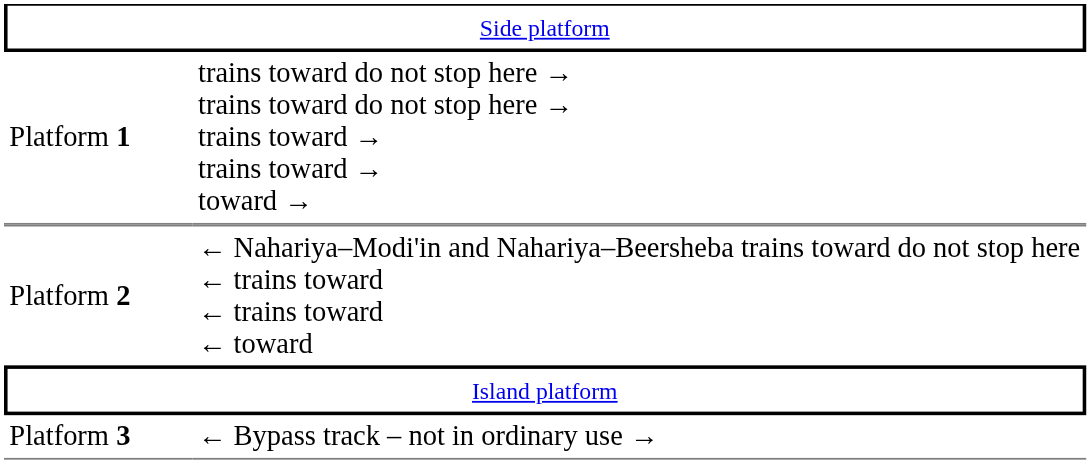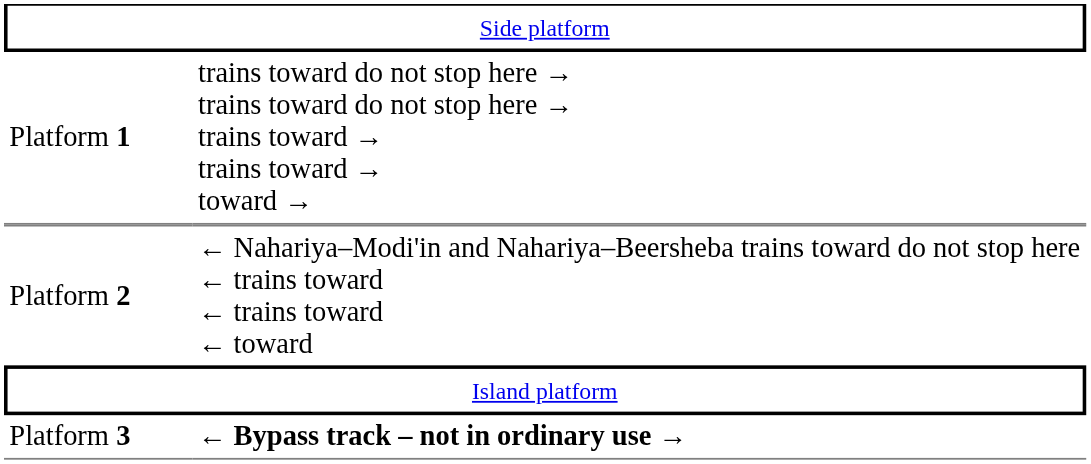(428, 436) normal -> (443, 436) bold
